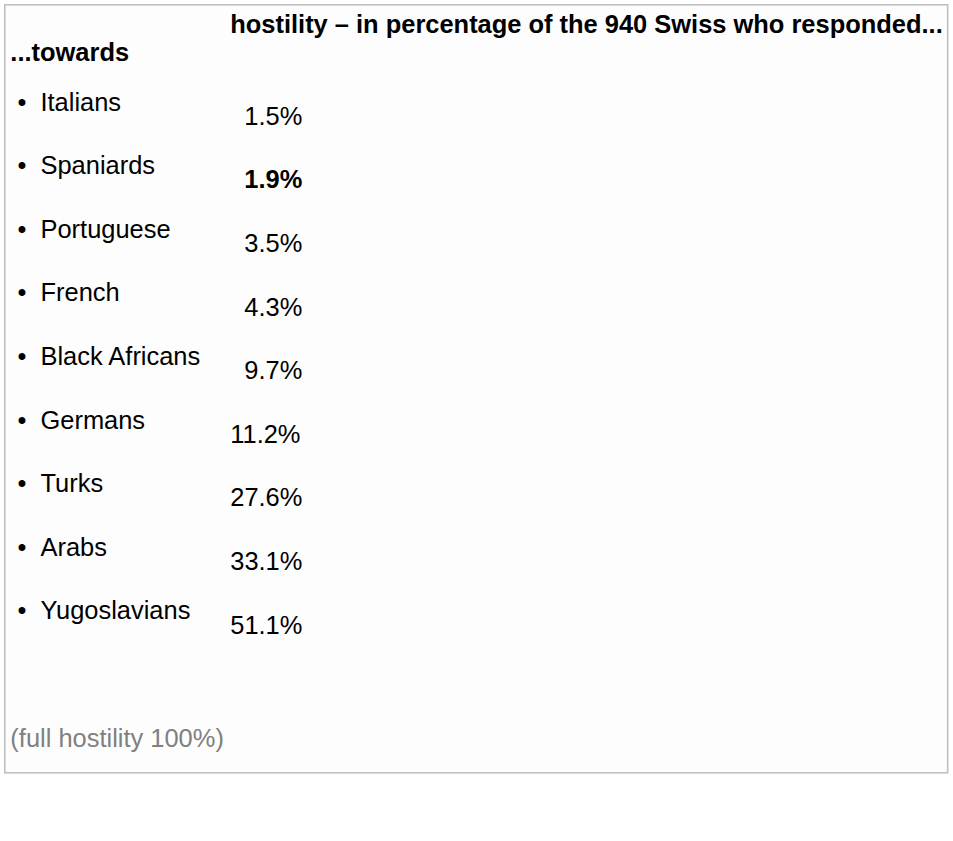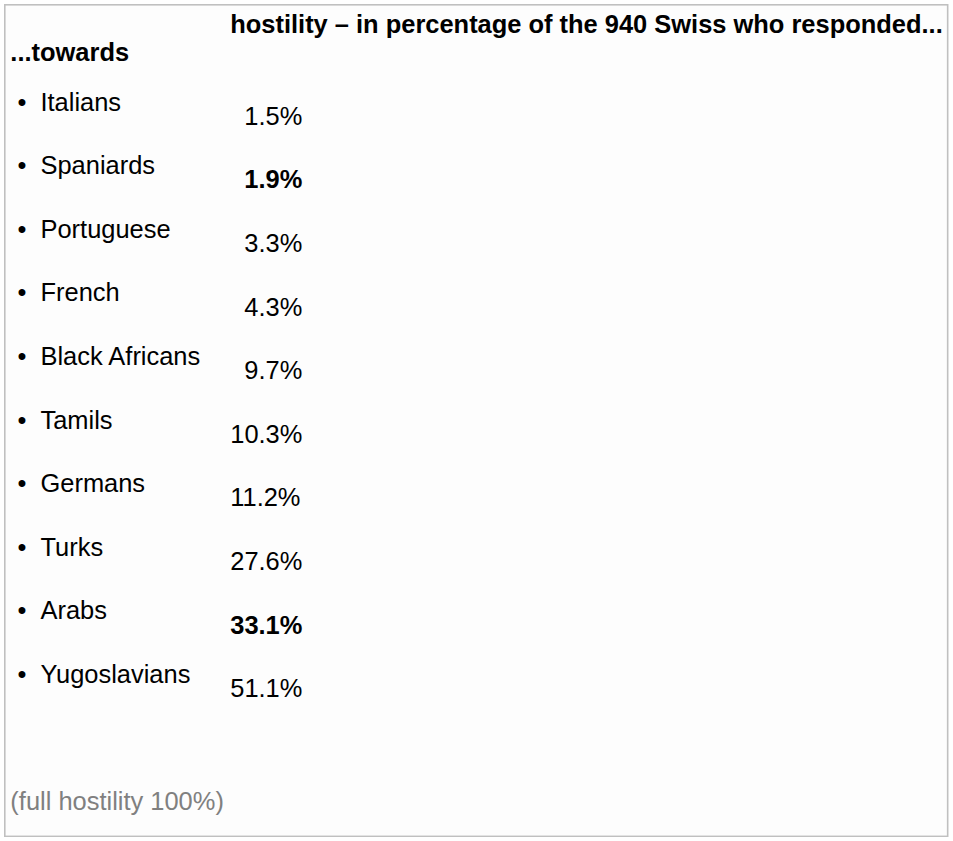(586, 230) 3.5% -> (586, 230) 3.3%
+ row: (61, 420)
(586, 548) normal -> (586, 611) bold
